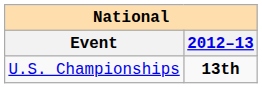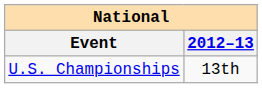(221, 69) bold -> (221, 69) normal
